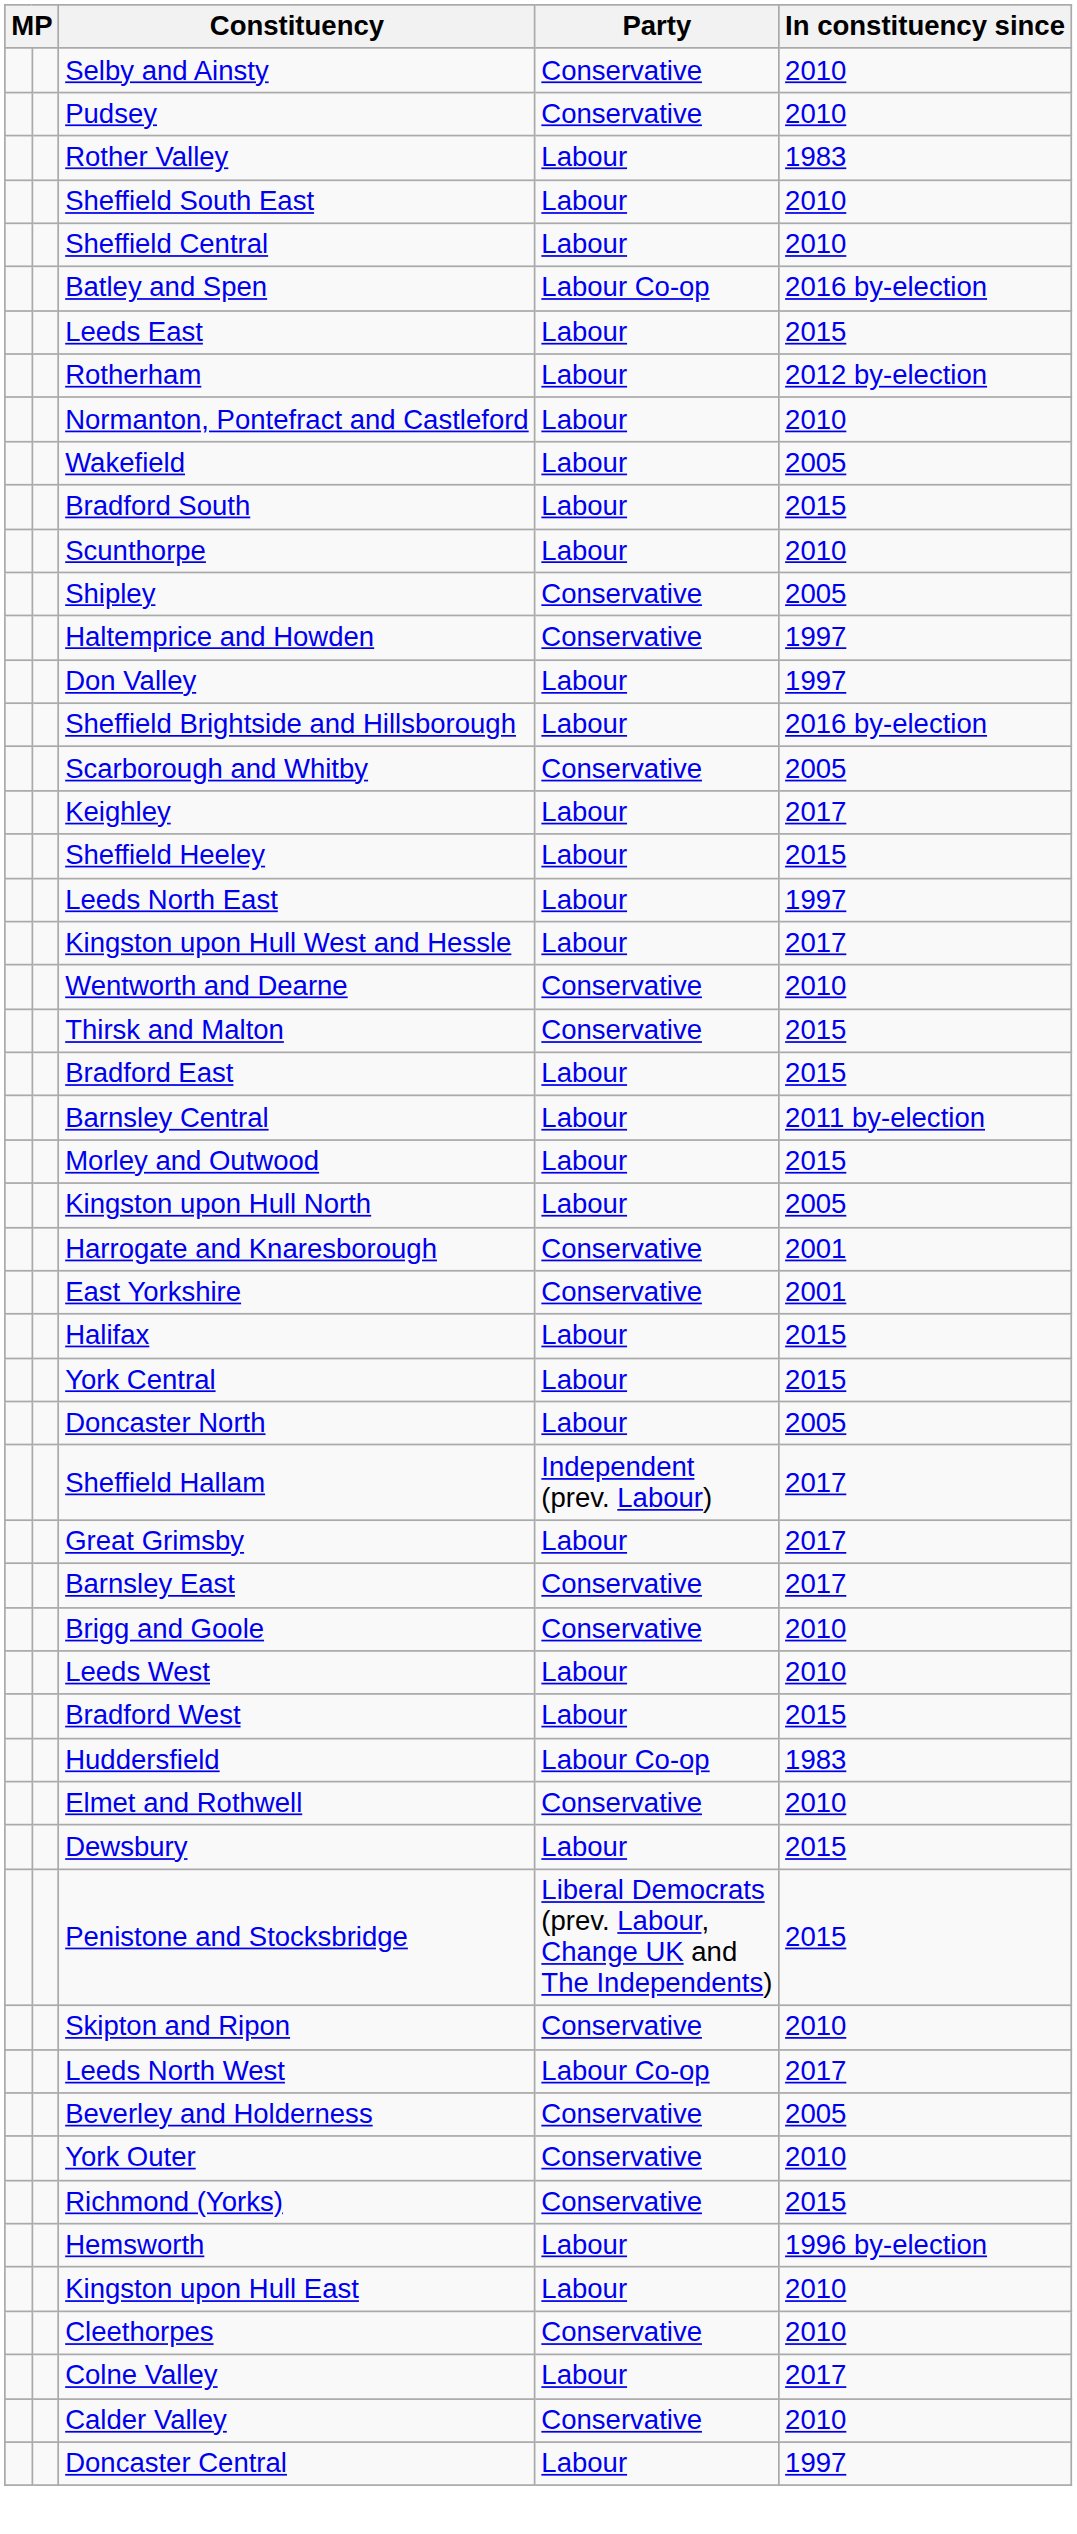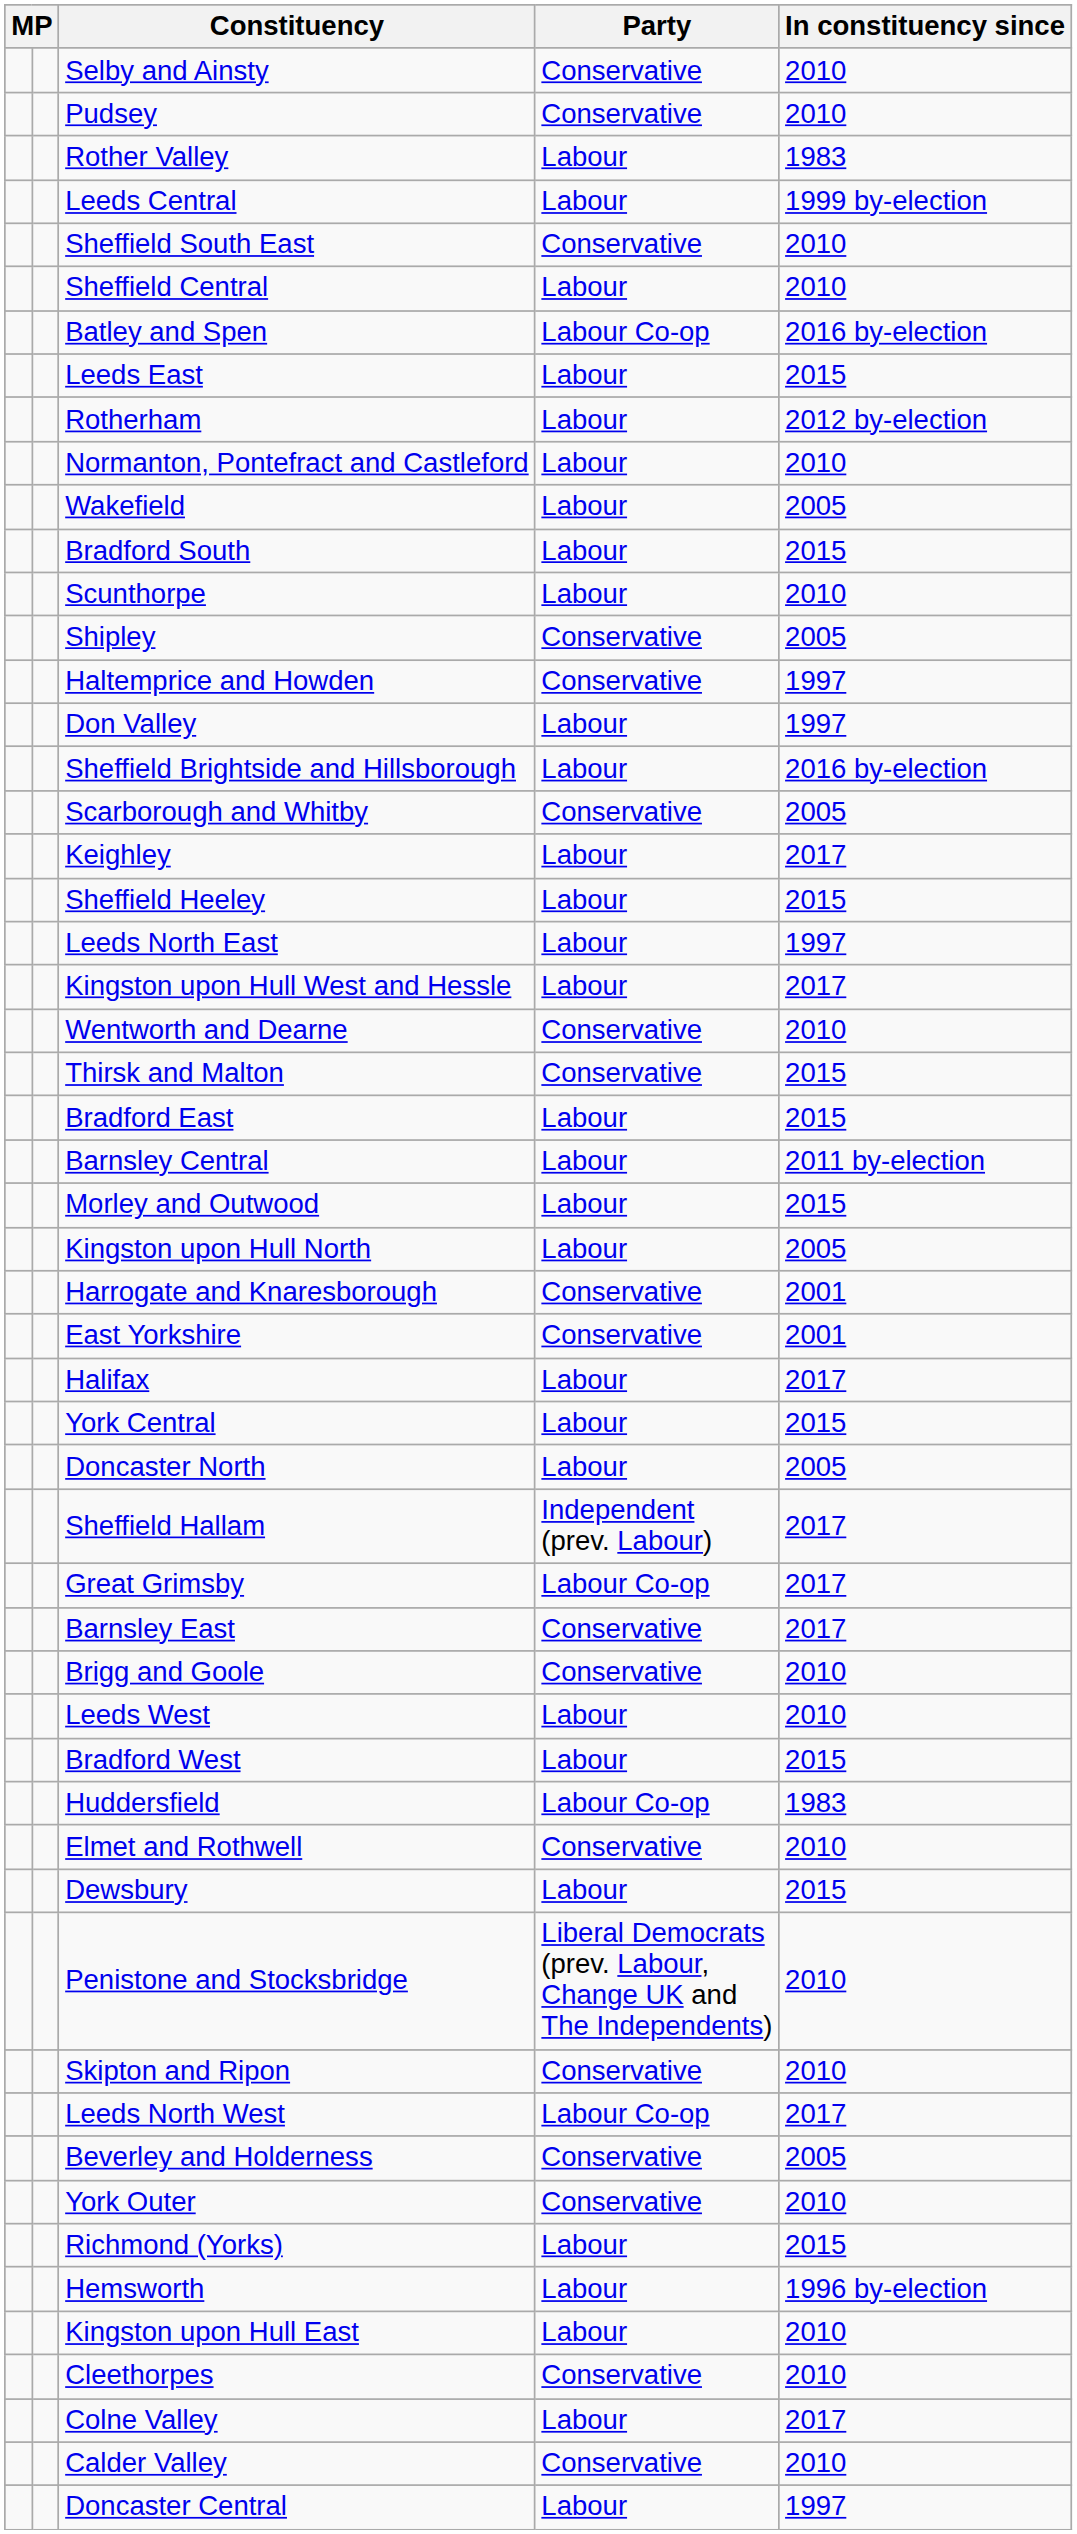+ row: (151, 200)
(584, 200) Labour -> (622, 244) Conservative
(816, 1335) 2015 -> (816, 1379) 2017
(584, 1541) Labour -> (626, 1584) Labour Co-op
(816, 1936) 2015 -> (816, 1980) 2010
(622, 2201) Conservative -> (584, 2245) Labour
